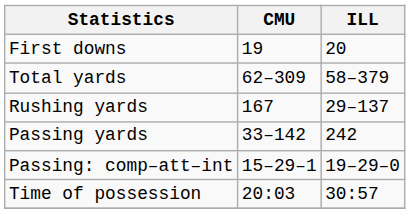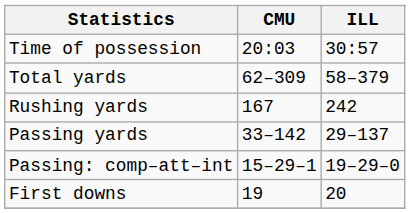rows swapped: (68, 49) <-> (105, 194)
(357, 107) 29–137 -> (341, 107) 242
(341, 136) 242 -> (357, 136) 29–137
